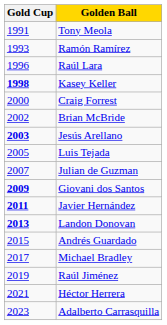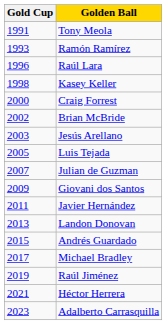(18, 83) bold -> (18, 83) normal
(18, 135) bold -> (18, 135) normal
(18, 188) bold -> (18, 188) normal
(18, 205) bold -> (18, 205) normal
(18, 223) bold -> (18, 223) normal
